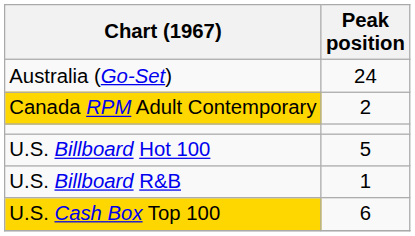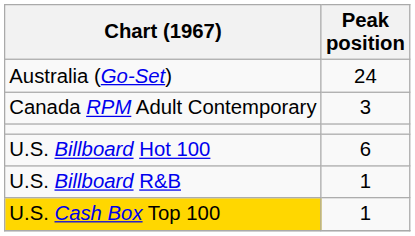(163, 107) gold background -> (163, 107) no background
(365, 107) 2 -> (365, 107) 3
(365, 149) 5 -> (365, 149) 6
(365, 213) 6 -> (365, 213) 1
